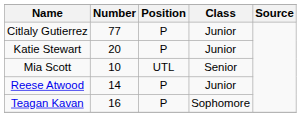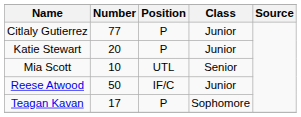(114, 85) 14 -> (114, 85) 50
(164, 85) P -> (164, 85) IF/C
(114, 103) 16 -> (114, 103) 17
